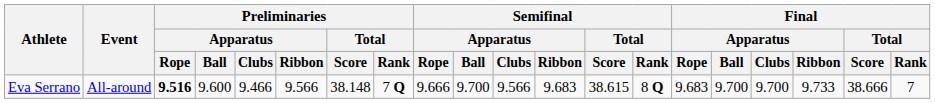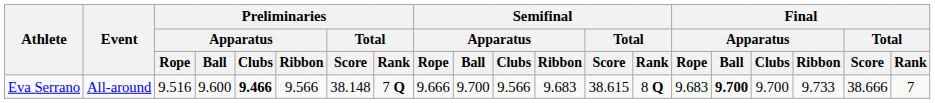(175, 87) bold -> (175, 87) normal
(255, 87) normal -> (255, 87) bold
(732, 87) normal -> (732, 87) bold
